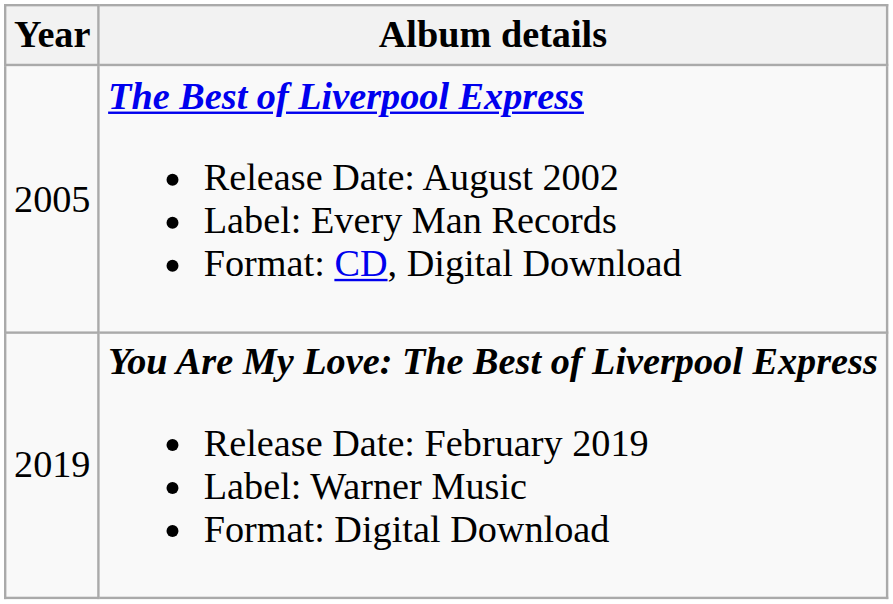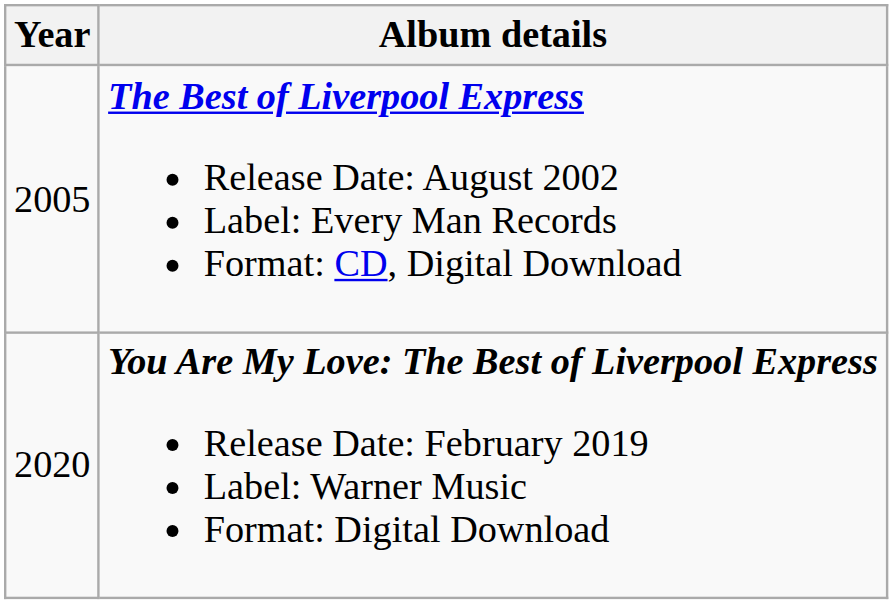(52, 464) 2019 -> (52, 464) 2020
